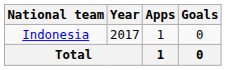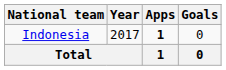(160, 35) normal -> (160, 35) bold
